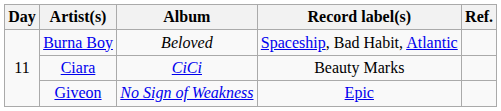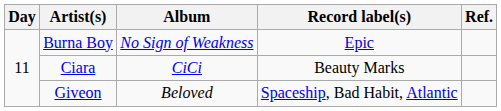(187, 42) Beloved -> (187, 42) No Sign of Weakness
(359, 42) Spaceship, Bad Habit, Atlantic -> (359, 42) Epic
(187, 93) No Sign of Weakness -> (187, 93) Beloved
(359, 93) Epic -> (359, 93) Spaceship, Bad Habit, Atlantic
